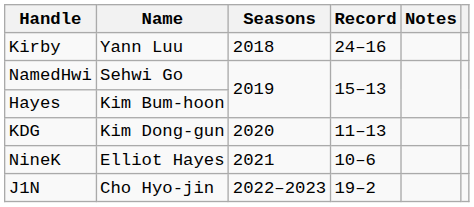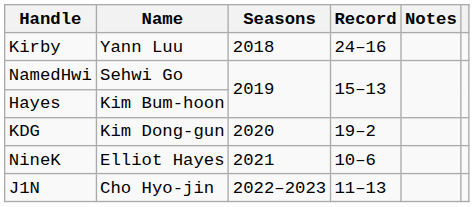(360, 131) 11–13 -> (355, 131) 19–2
(355, 188) 19–2 -> (360, 188) 11–13
